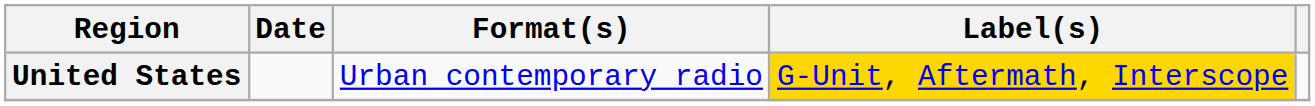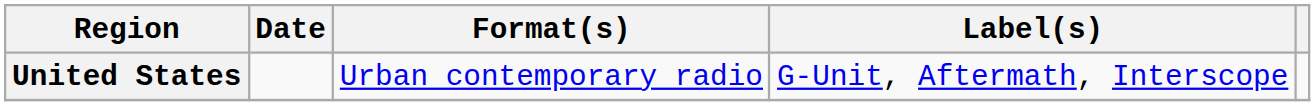(1033, 77) gold background -> (1033, 77) no background
